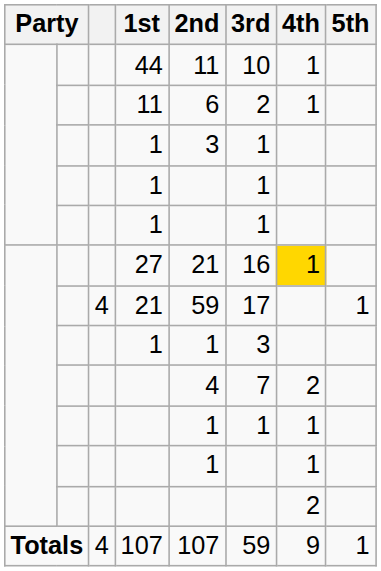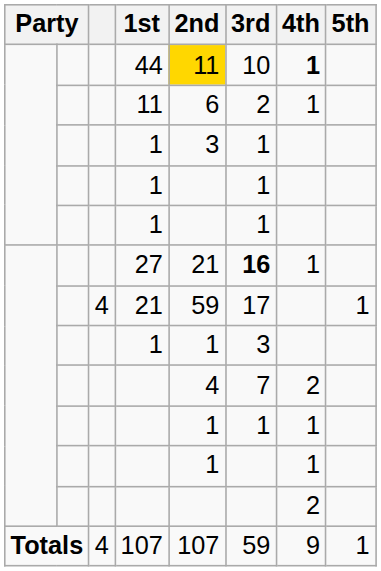(206, 64) no background -> (206, 64) gold background
(313, 64) normal -> (313, 64) bold
(256, 265) normal -> (256, 265) bold
(313, 265) gold background -> (313, 265) no background
